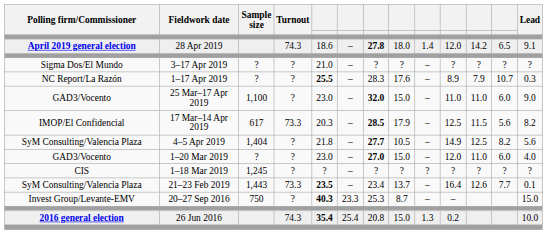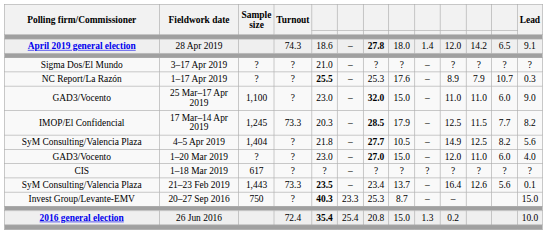(376, 79) 28.3 -> (376, 79) 25.3
(256, 123) 617 -> (256, 123) 1,245
(505, 123) 5.6 -> (505, 123) 7.7
(256, 170) 1,245 -> (256, 170) 617
(505, 185) 7.7 -> (505, 185) 5.6
(293, 218) 74.3 -> (293, 218) 72.4
